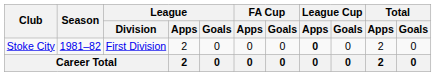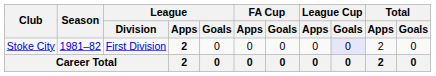(184, 46) normal -> (184, 46) bold
(315, 46) bold -> (315, 46) normal
(348, 46) no background -> (348, 46) lavender background
